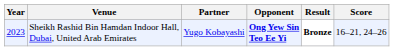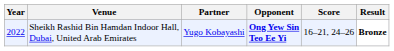columns swapped: (361, 12) <-> (318, 12)
(16, 33) 2023 -> (16, 33) 2022
